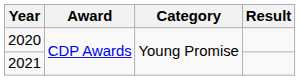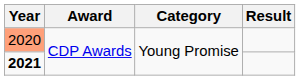(24, 39) no background -> (24, 39) lightsalmon background
(24, 63) normal -> (24, 63) bold
